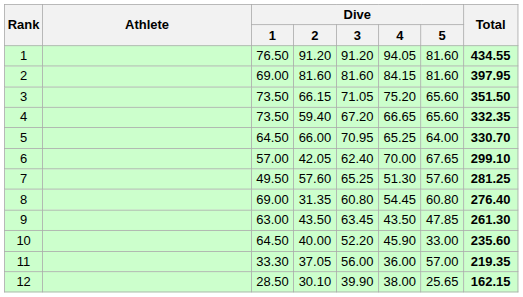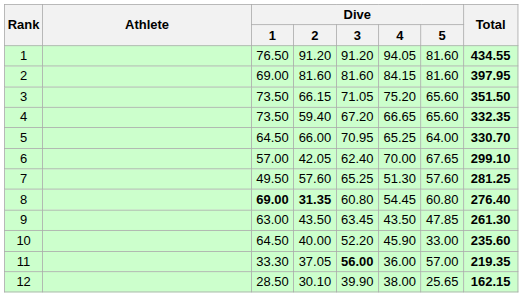(272, 199) normal -> (272, 199) bold
(315, 199) normal -> (315, 199) bold
(357, 261) normal -> (357, 261) bold
